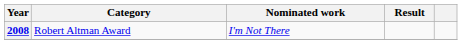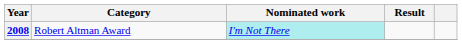(259, 30) no background -> (259, 30) paleturquoise background
